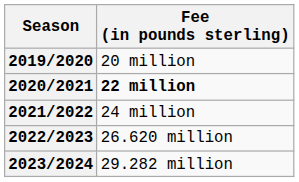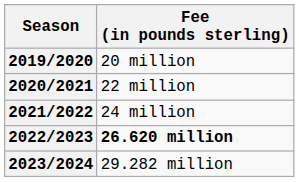(148, 87) bold -> (148, 87) normal
(167, 138) normal -> (167, 138) bold
